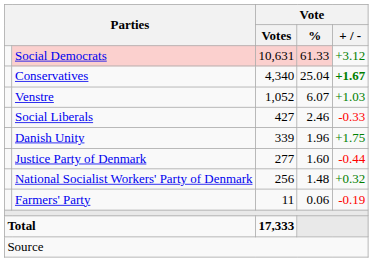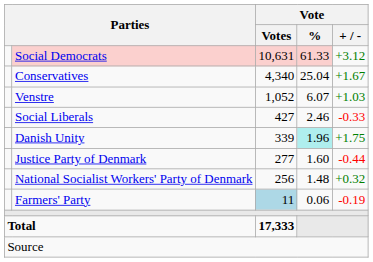(350, 76) bold -> (350, 76) normal
(318, 138) no background -> (318, 138) paleturquoise background
(288, 199) no background -> (288, 199) lightblue background
